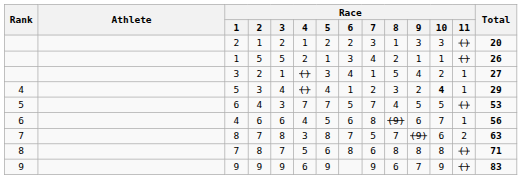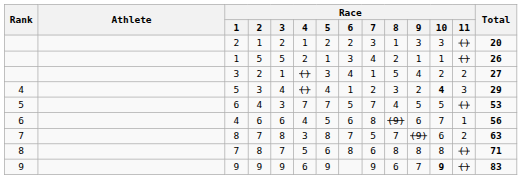(464, 74) 1 -> (464, 74) 2
(464, 89) 1 -> (464, 89) 3
(441, 167) normal -> (441, 167) bold
